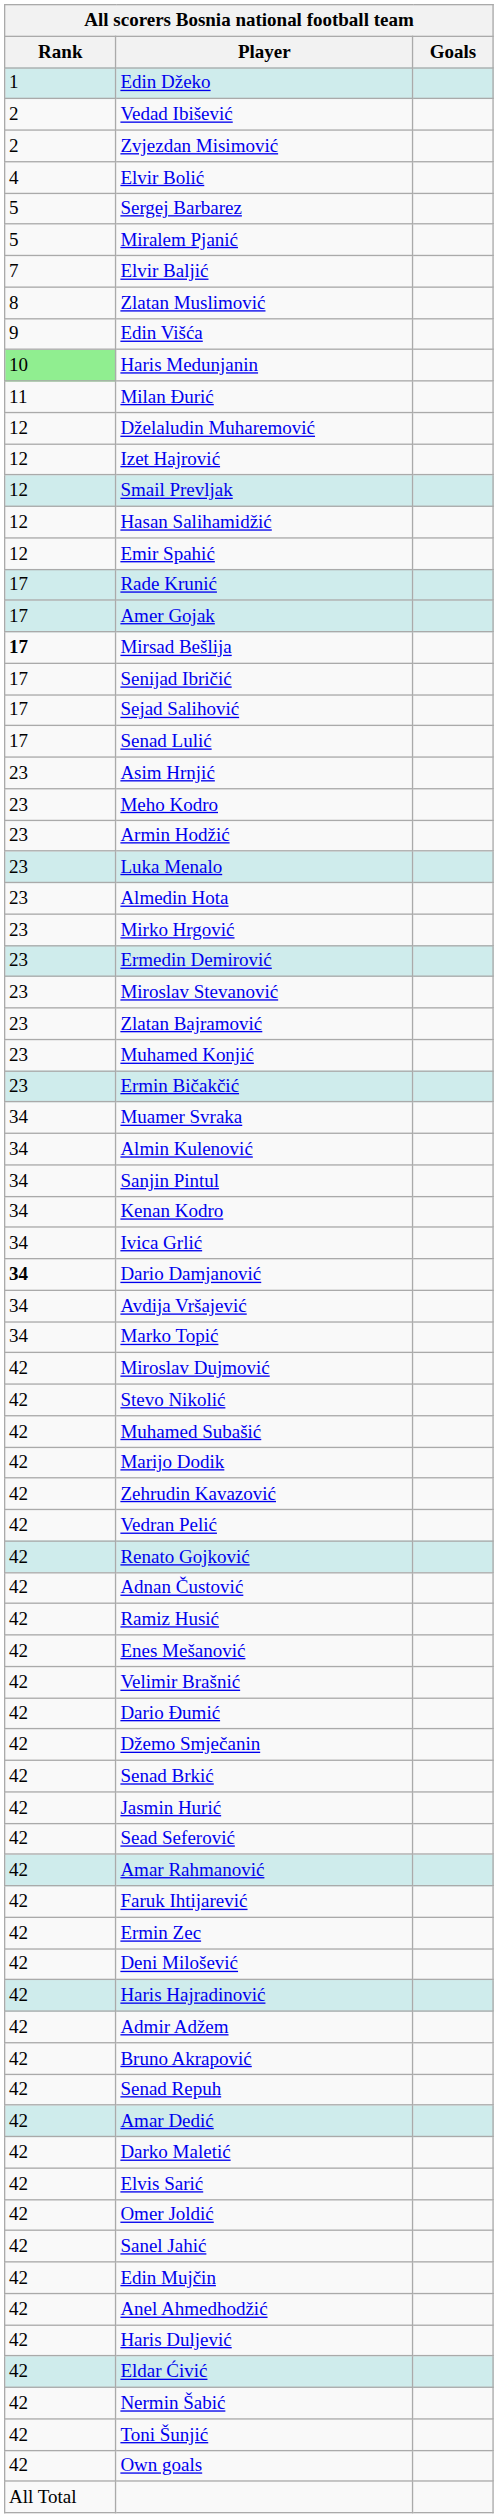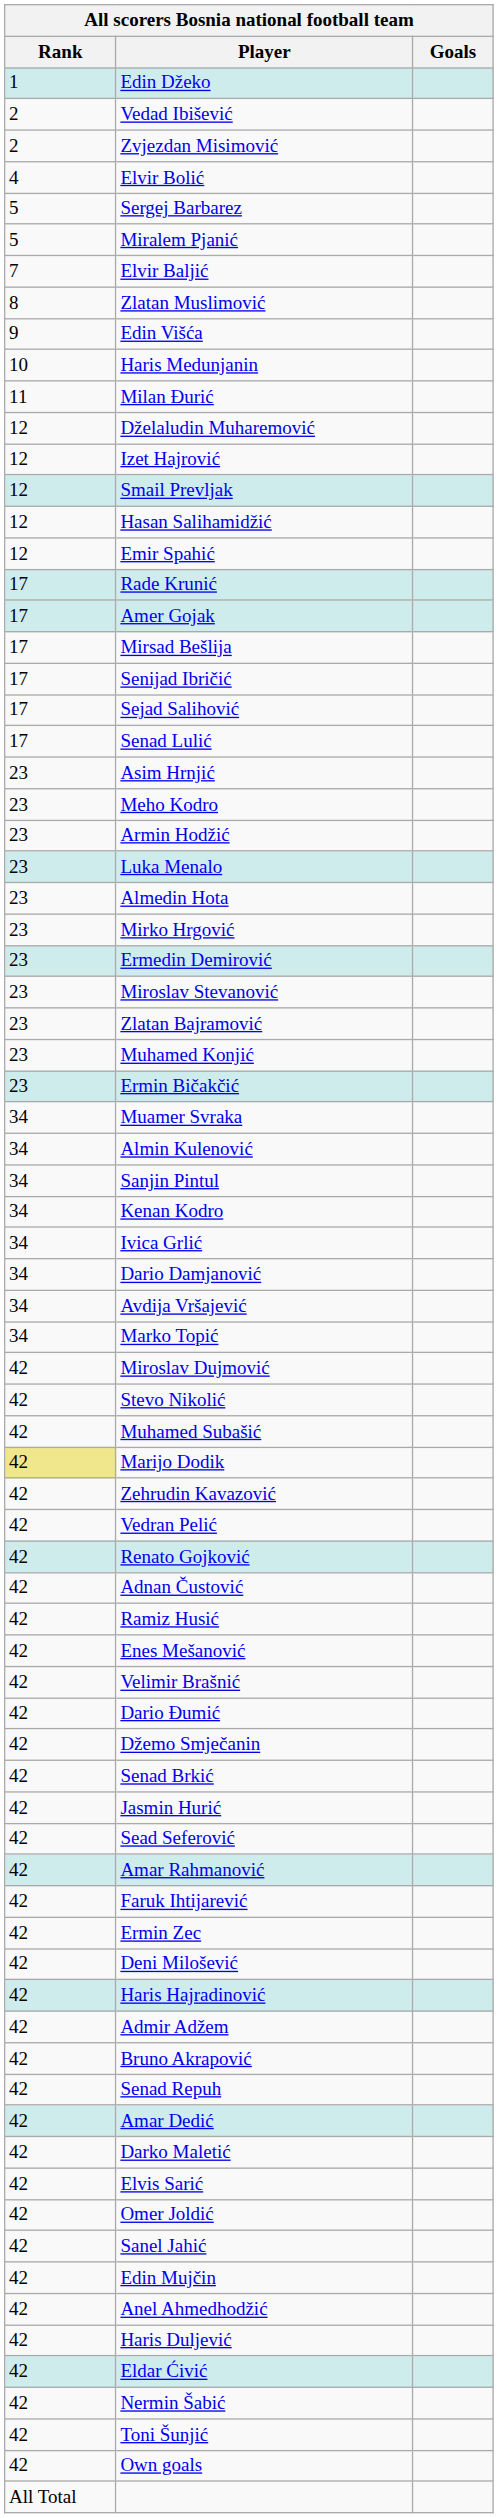(19, 365) lightgreen background -> (19, 365) no background
(19, 647) bold -> (19, 647) normal
(19, 1274) bold -> (19, 1274) normal
(19, 1462) no background -> (19, 1462) khaki background
